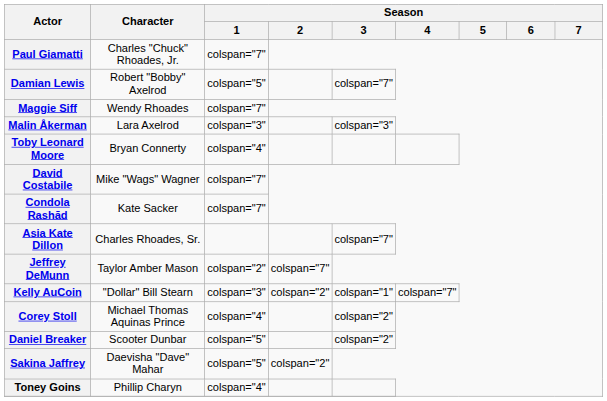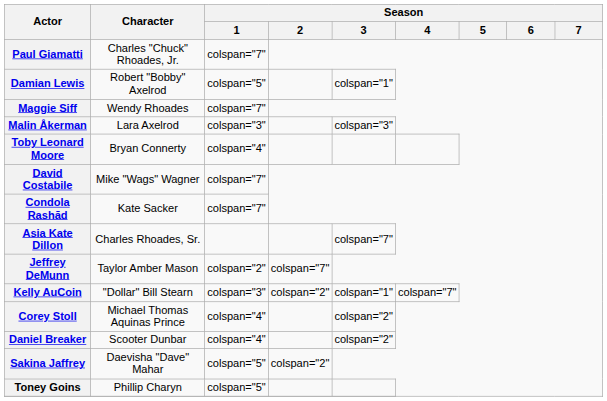(364, 84) colspan="7" -> (364, 84) colspan="1"
(237, 340) colspan="5" -> (237, 340) colspan="4"
(237, 387) colspan="4" -> (237, 387) colspan="5"
